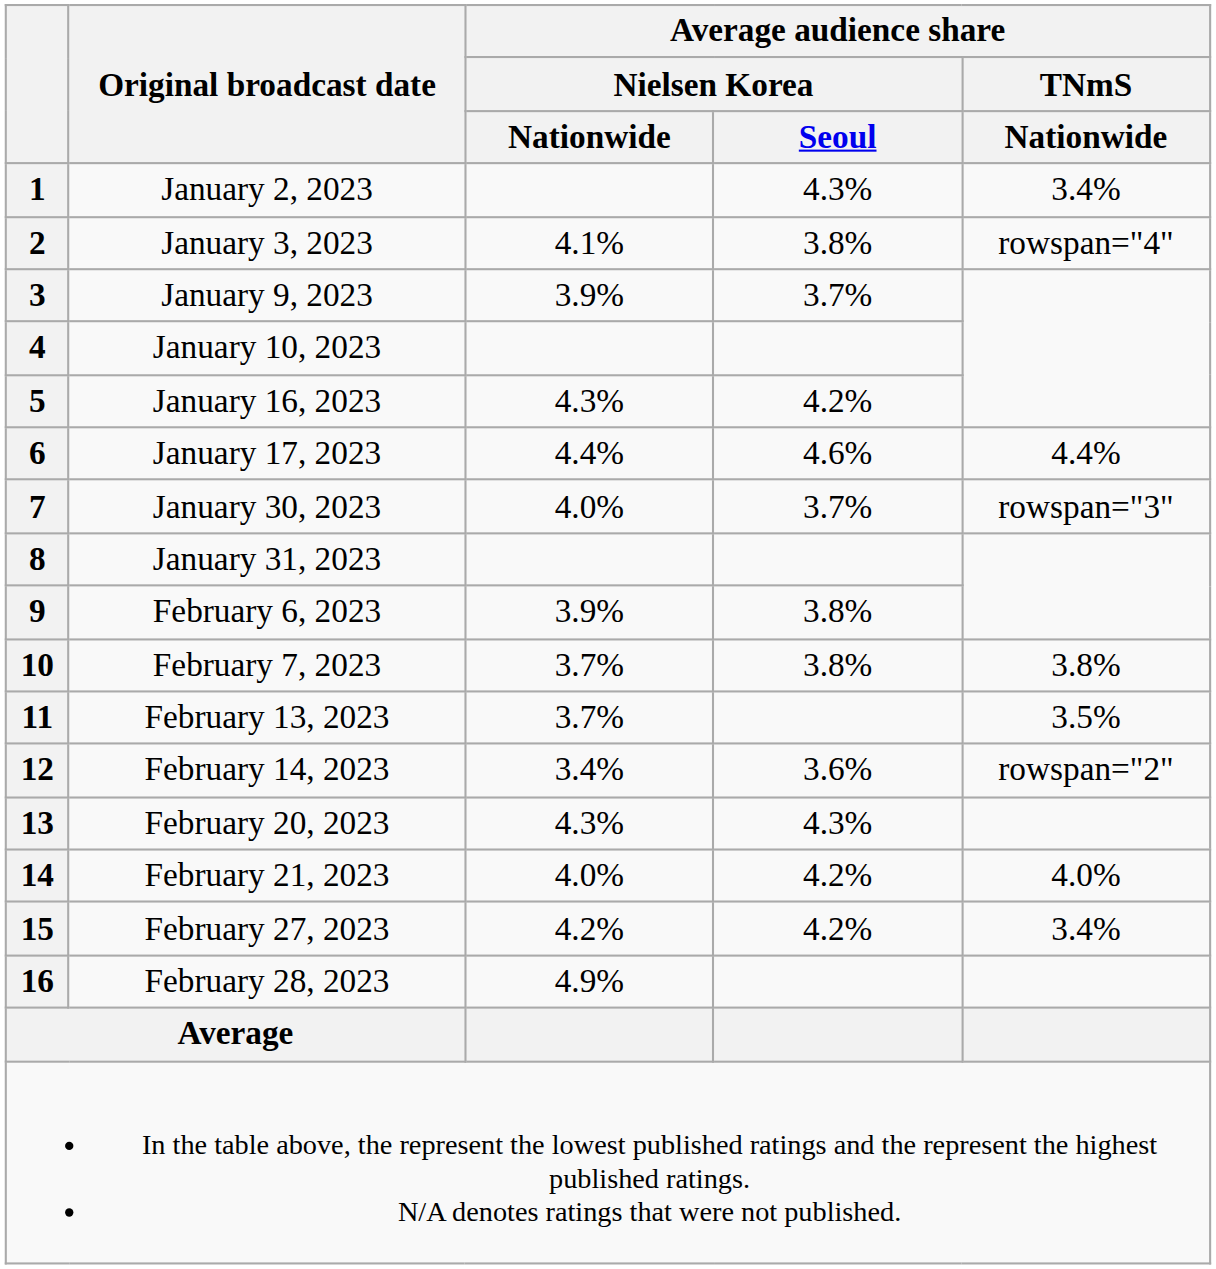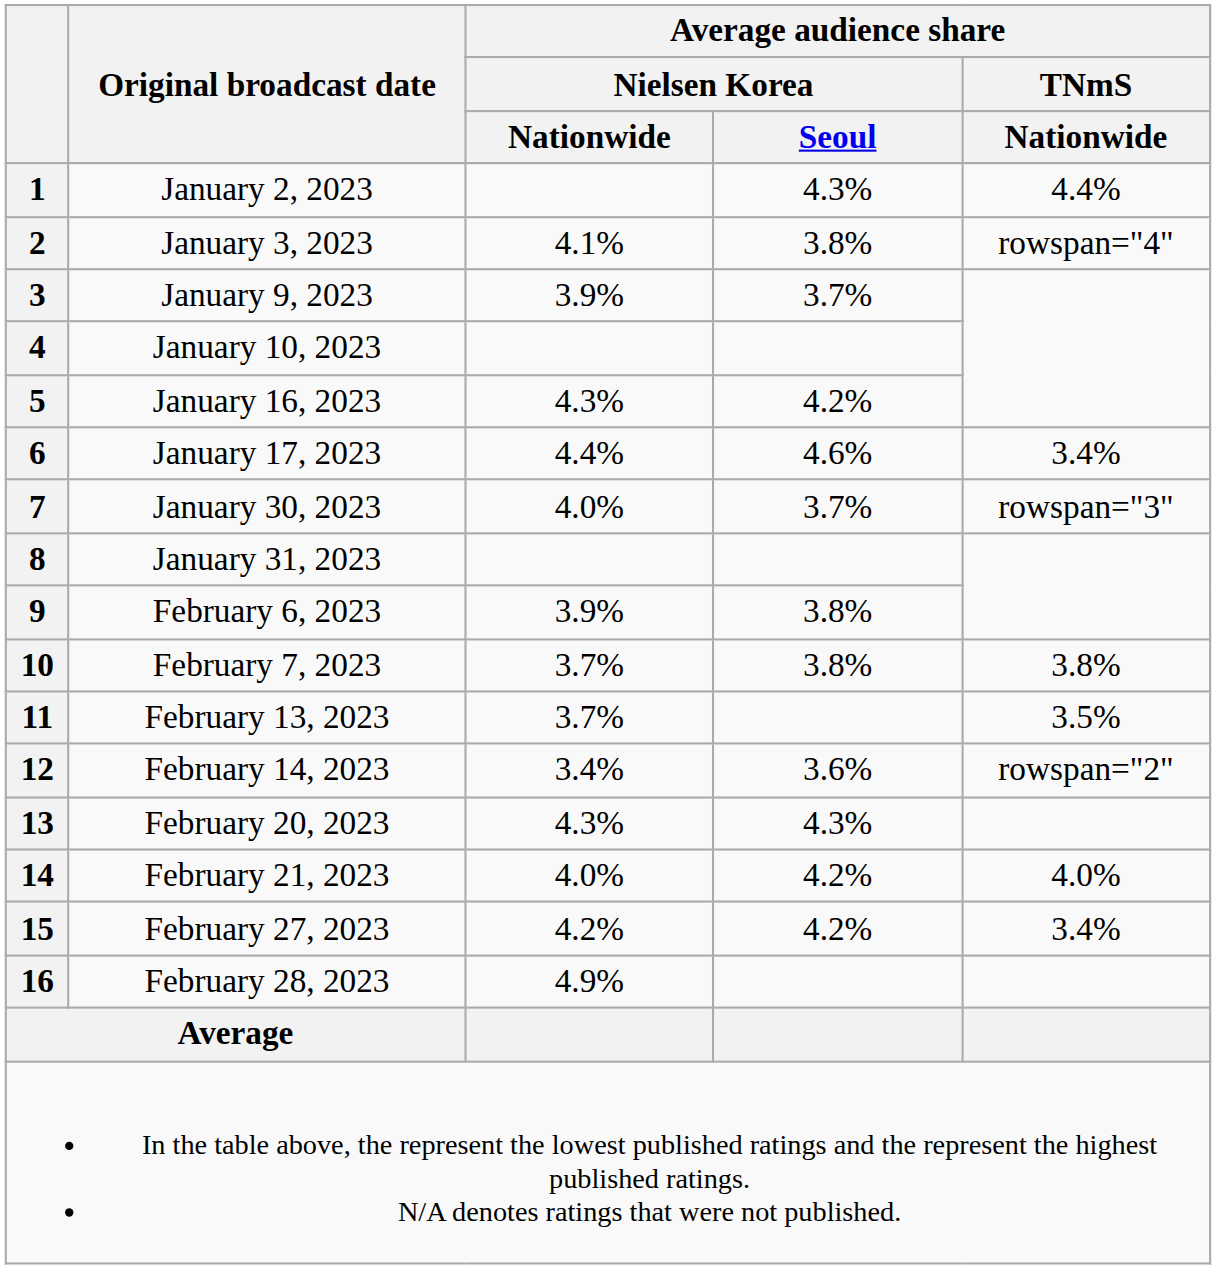(1086, 189) 3.4% -> (1086, 189) 4.4%
(1086, 453) 4.4% -> (1086, 453) 3.4%
